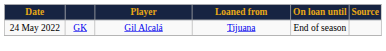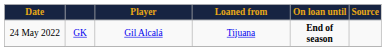(320, 27) normal -> (320, 33) bold
